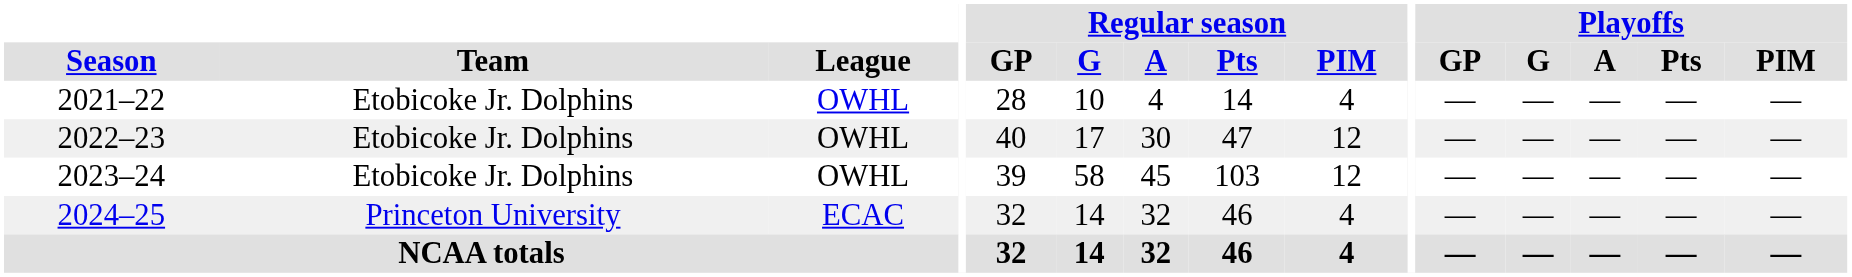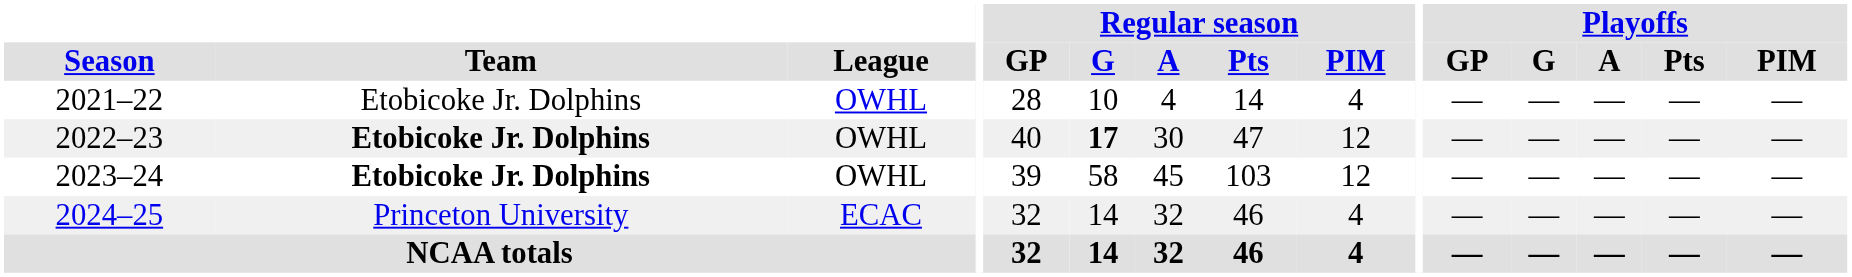(493, 137) normal -> (501, 137) bold
(1089, 137) normal -> (1103, 137) bold
(493, 176) normal -> (501, 176) bold
